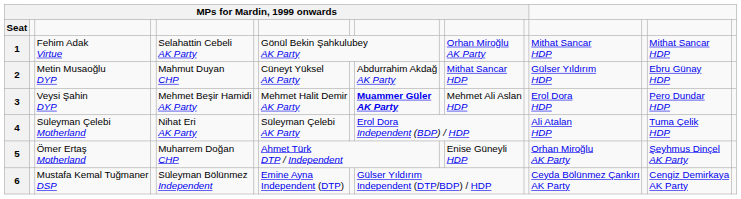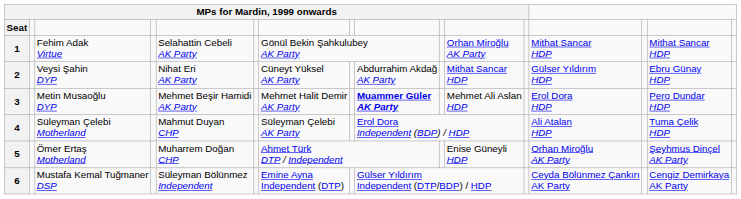(71, 75) Metin Musaoğlu DYP -> (62, 75) Veysi Şahin DYP
(191, 75) Mahmut Duyan CHP -> (177, 75) Nihat Eri AK Party
(62, 101) Veysi Şahin DYP -> (71, 101) Metin Musaoğlu DYP
(177, 128) Nihat Eri AK Party -> (191, 128) Mahmut Duyan CHP
